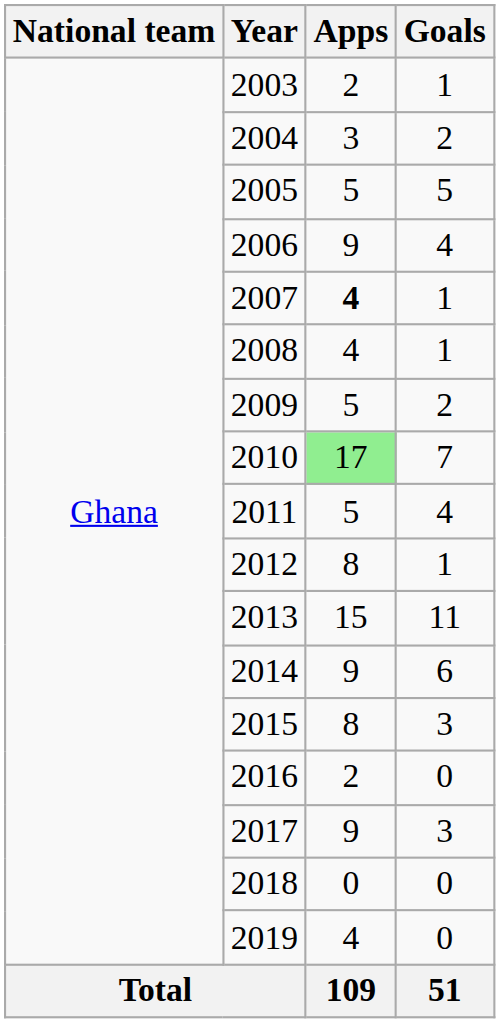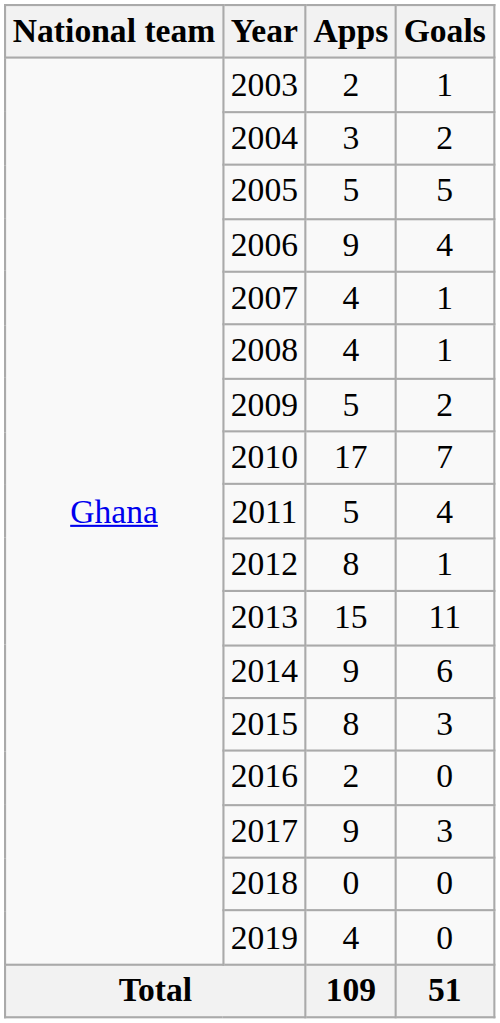(351, 297) bold -> (351, 297) normal
(351, 457) lightgreen background -> (351, 457) no background
